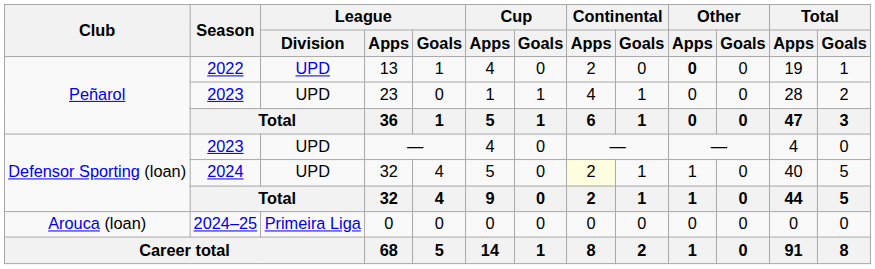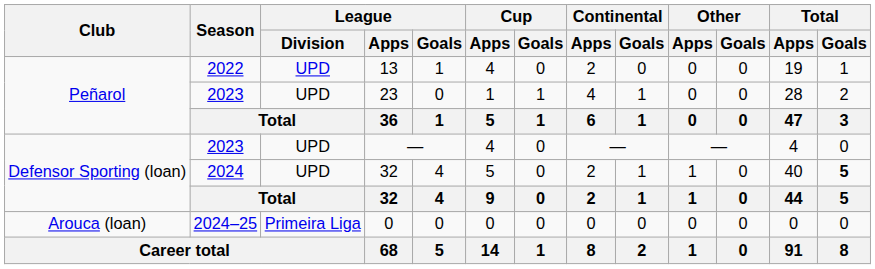(692, 69) bold -> (692, 69) normal
(591, 172) lightyellow background -> (591, 172) no background
(844, 172) normal -> (844, 172) bold
